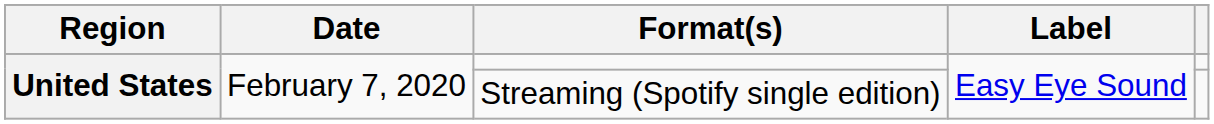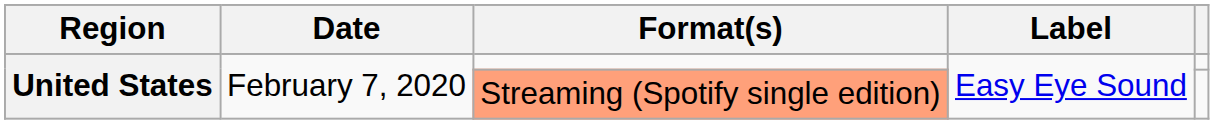(710, 93) no background -> (710, 93) lightsalmon background
